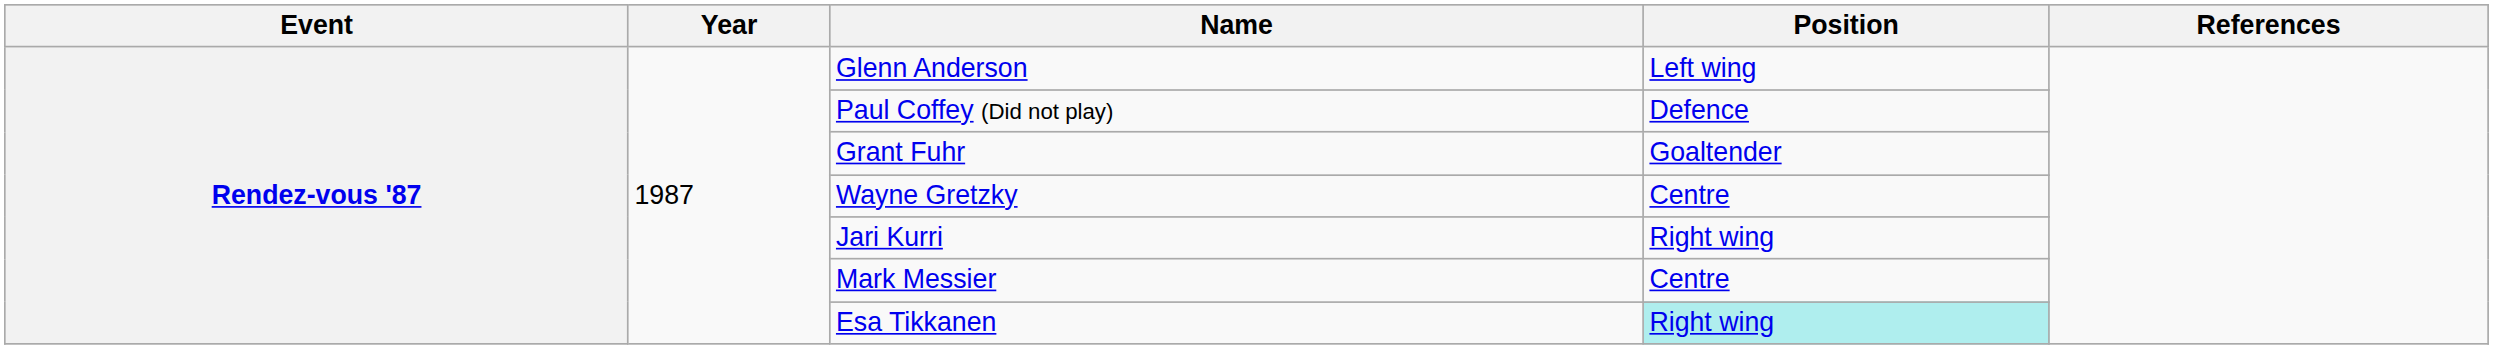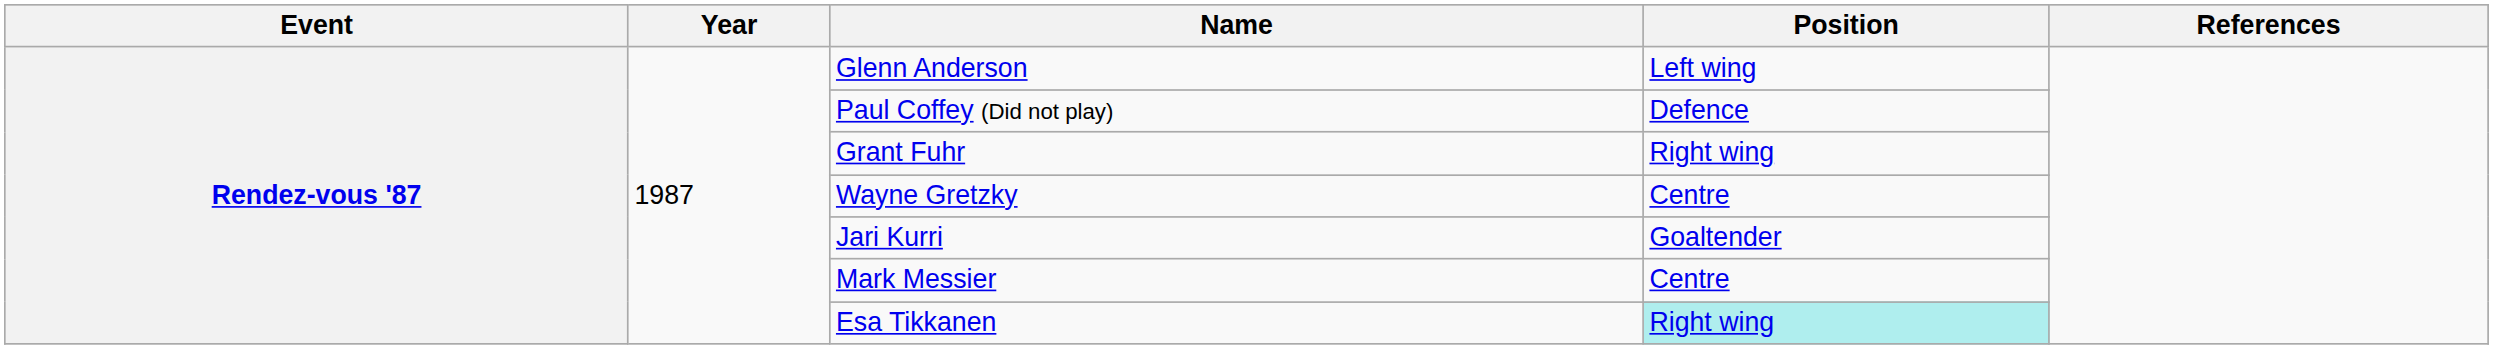(1716, 152) Goaltender -> (1712, 152) Right wing
(1712, 237) Right wing -> (1716, 237) Goaltender
